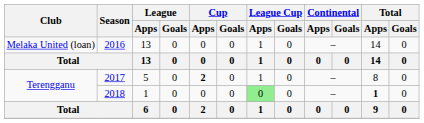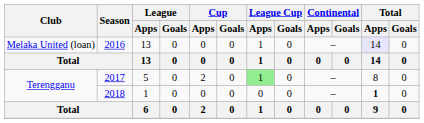(375, 45) no background -> (375, 45) lavender background
(203, 77) bold -> (203, 77) normal
(260, 77) no background -> (260, 77) lightgreen background
(260, 93) lightgreen background -> (260, 93) no background
